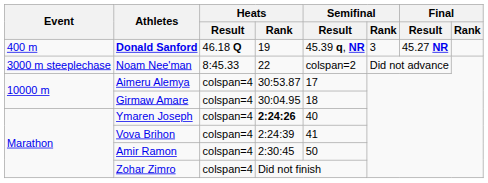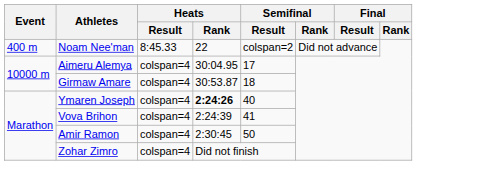- row: (157, 48)
(59, 65) 3000 m steeplechase -> (22, 48) 400 m
(279, 83) 30:53.87 -> (217, 65) 30:04.95
(279, 100) 30:04.95 -> (217, 83) 30:53.87
